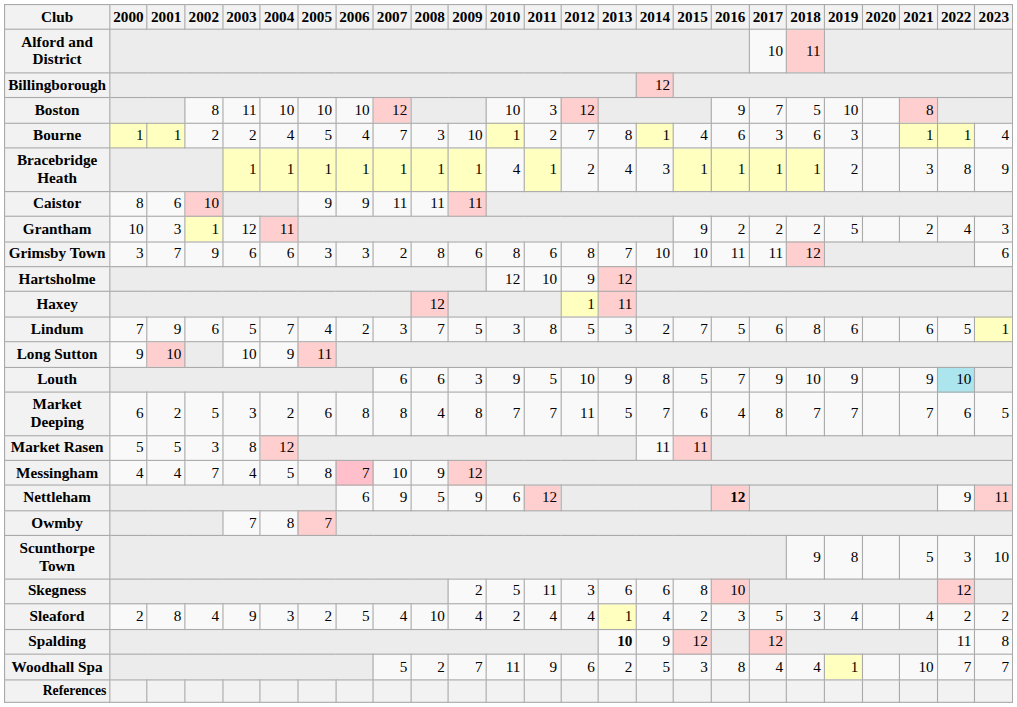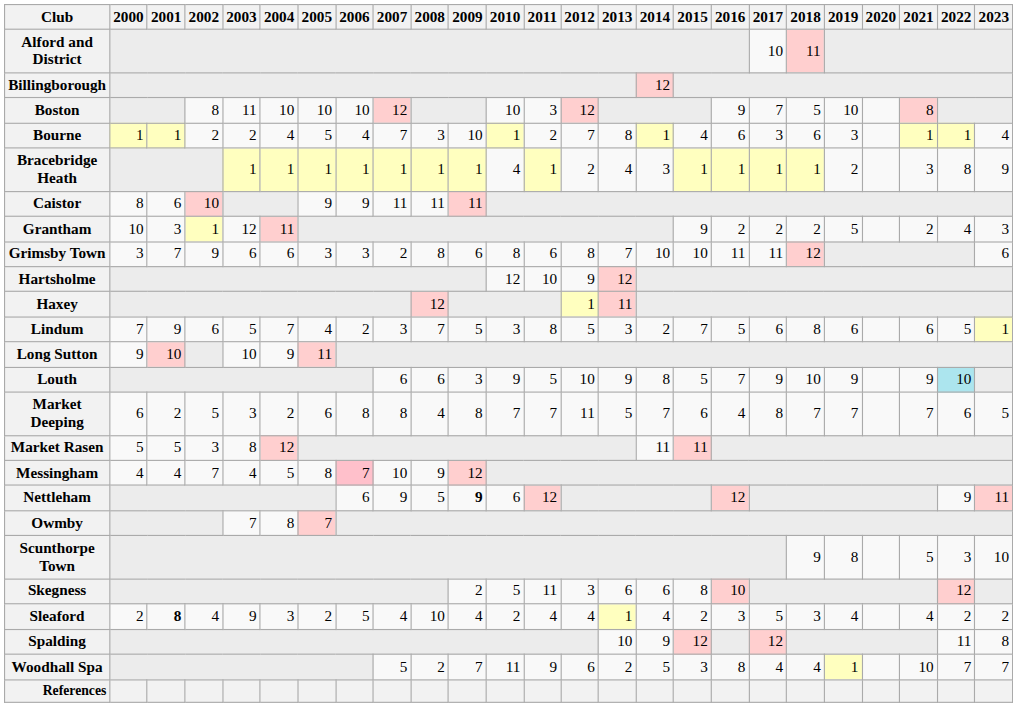(479, 497) normal -> (479, 497) bold
(738, 497) bold -> (738, 497) normal
(178, 616) normal -> (178, 616) bold
(625, 641) bold -> (625, 641) normal
